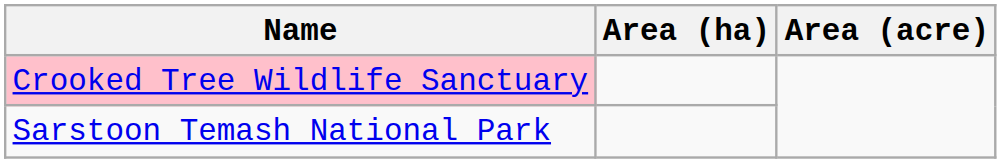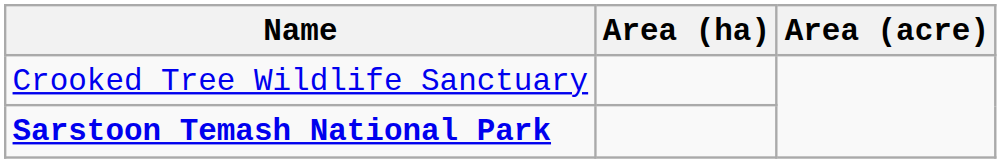(300, 81) pink background -> (300, 81) no background
(282, 131) normal -> (282, 131) bold
